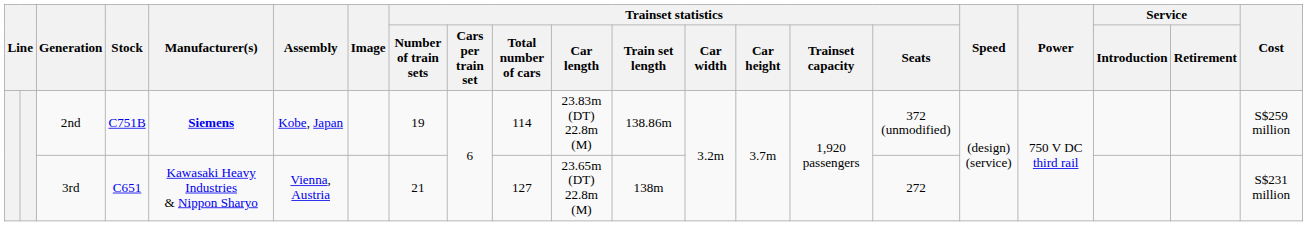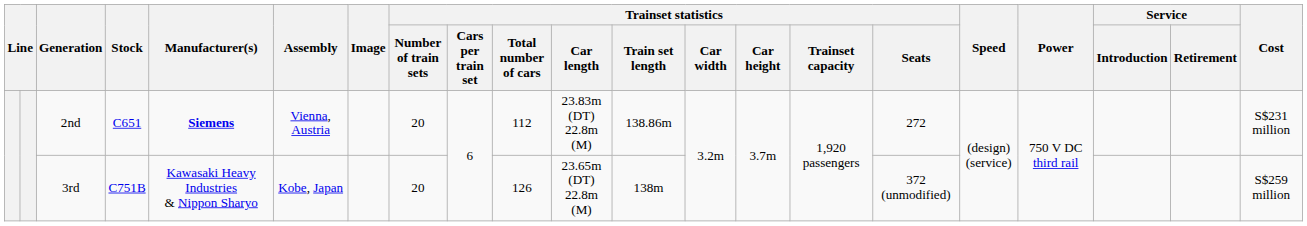(127, 122) C751B -> (127, 122) C651
(311, 122) Kobe, Japan -> (311, 122) Vienna, Austria
(418, 122) 19 -> (418, 122) 20
(522, 122) 114 -> (522, 122) 112
(916, 122) 372 (unmodified) -> (916, 122) 272
(1271, 122) S$259 million -> (1271, 122) S$231 million
(127, 188) C651 -> (127, 188) C751B
(311, 188) Vienna, Austria -> (311, 188) Kobe, Japan
(418, 188) 21 -> (418, 188) 20
(522, 188) 127 -> (522, 188) 126
(916, 188) 272 -> (916, 188) 372 (unmodified)
(1271, 188) S$231 million -> (1271, 188) S$259 million
